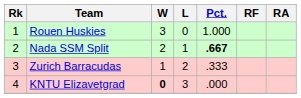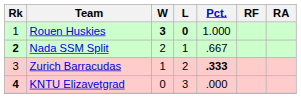(163, 31) normal -> (163, 31) bold
(185, 31) normal -> (185, 31) bold
(16, 48) normal -> (16, 48) bold
(217, 48) bold -> (217, 48) normal
(217, 66) normal -> (217, 66) bold
(16, 84) normal -> (16, 84) bold
(163, 84) bold -> (163, 84) normal
